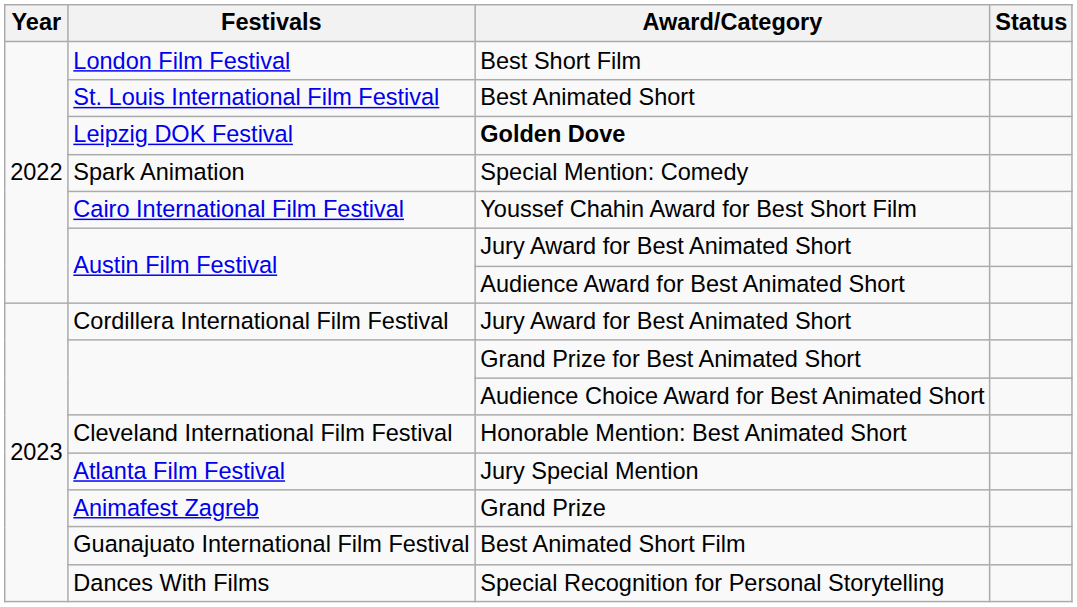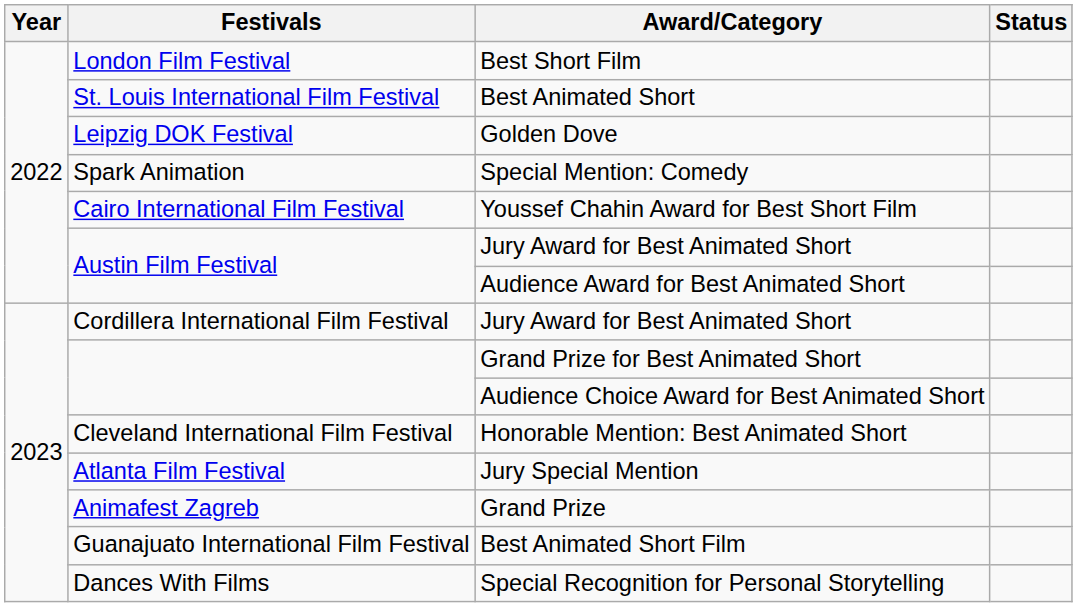(553, 135) bold -> (549, 135) normal
